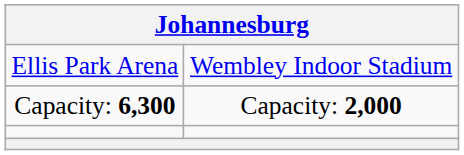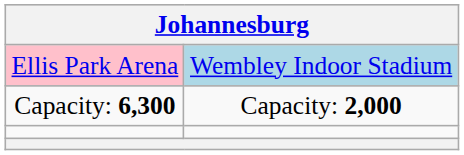(95, 65) no background -> (95, 65) pink background
(321, 65) no background -> (321, 65) lightblue background
